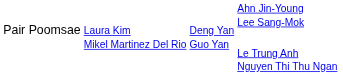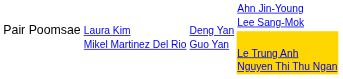(287, 60) no background -> (287, 60) gold background
